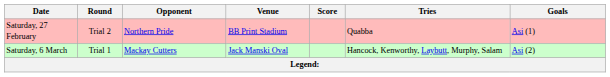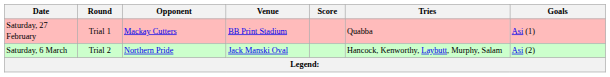(100, 31) Trial 2 -> (100, 31) Trial 1
(149, 31) Northern Pride -> (150, 31) Mackay Cutters
(100, 50) Trial 1 -> (100, 50) Trial 2
(150, 50) Mackay Cutters -> (149, 50) Northern Pride
